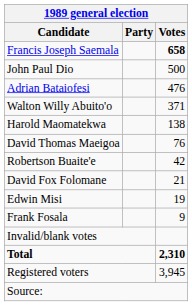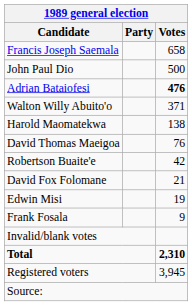(176, 50) bold -> (176, 50) normal
(176, 87) normal -> (176, 87) bold
